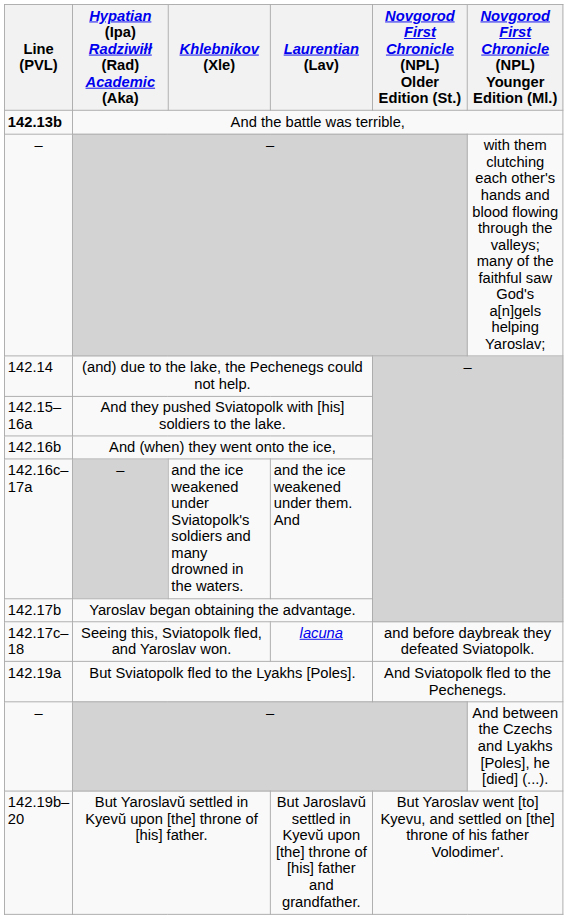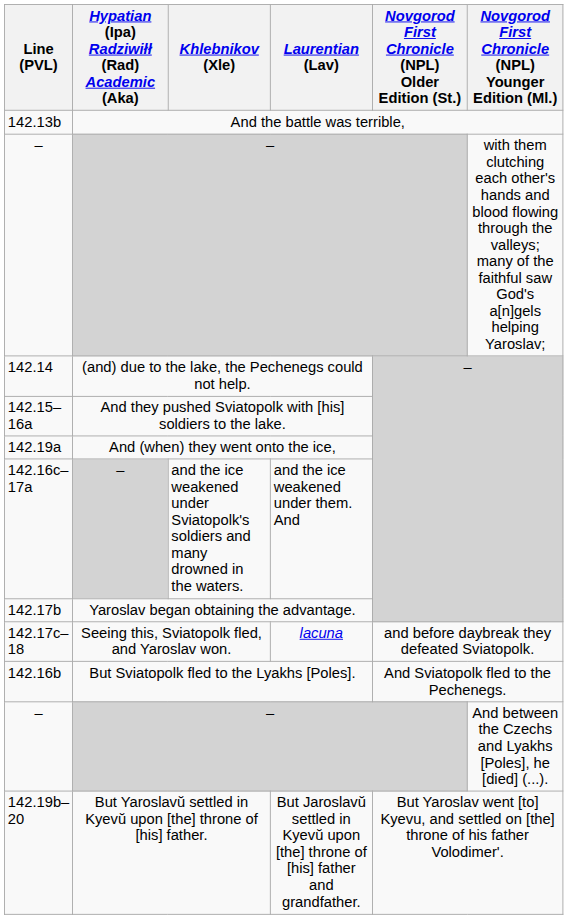(35, 122) bold -> (34, 122) normal
(34, 447) 142.16b -> (34, 447) 142.19a
(34, 673) 142.19a -> (34, 673) 142.16b
